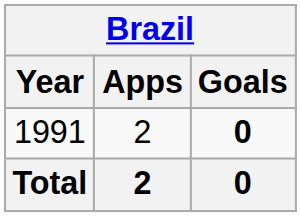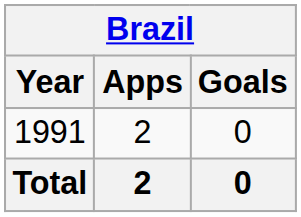(243, 132) bold -> (243, 132) normal
